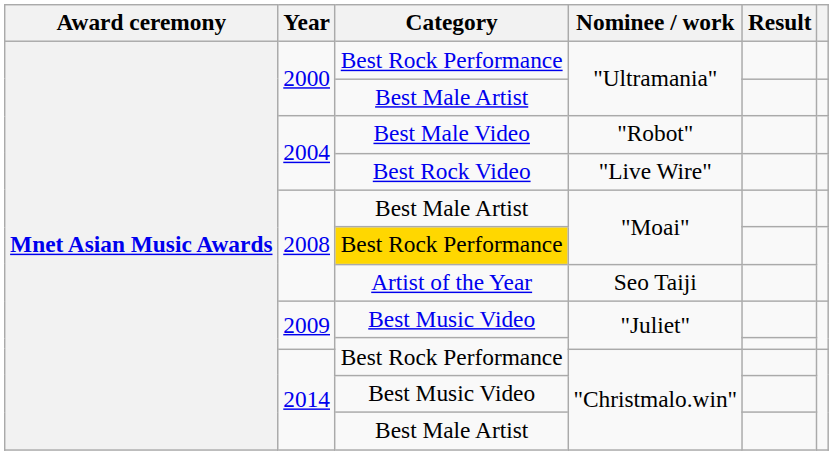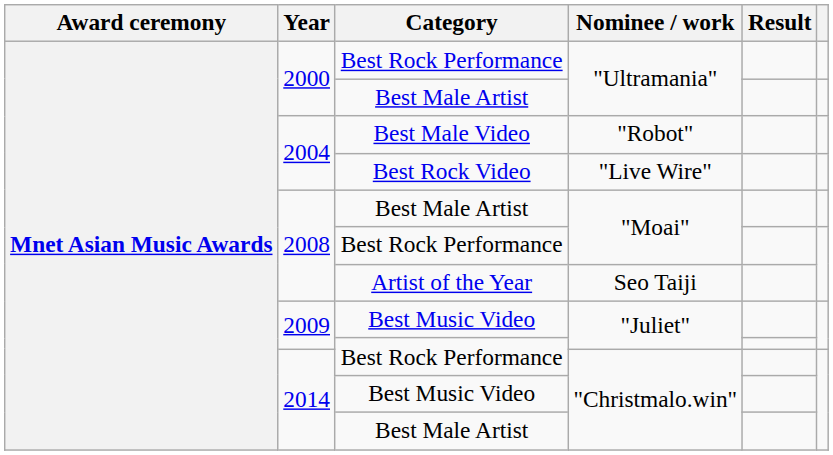(452, 245) gold background -> (452, 245) no background
